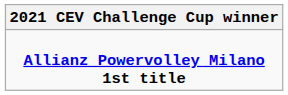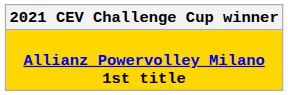(144, 69) no background -> (144, 69) gold background
